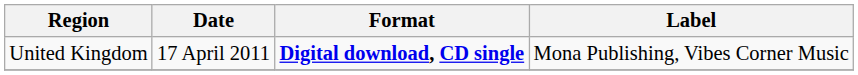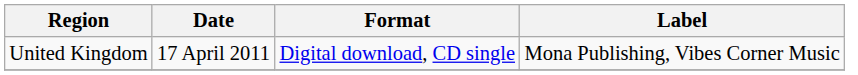(402, 53) bold -> (397, 53) normal
